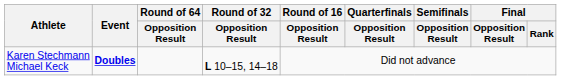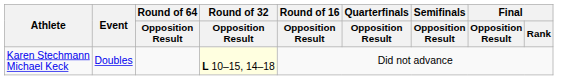(115, 61) bold -> (114, 61) normal
(241, 67) no background -> (239, 67) lightyellow background
